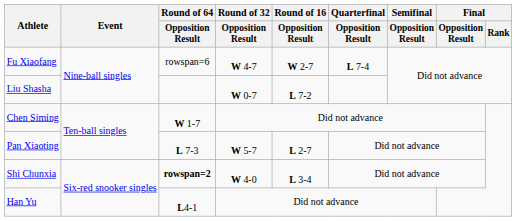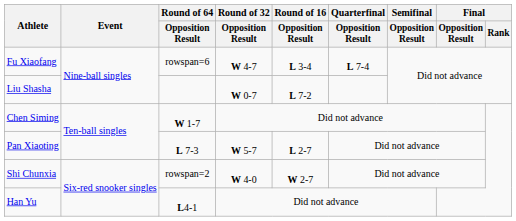(300, 67) W 2-7 -> (300, 67) L 3-4
(187, 174) bold -> (187, 174) normal
(300, 180) L 3-4 -> (300, 180) W 2-7
